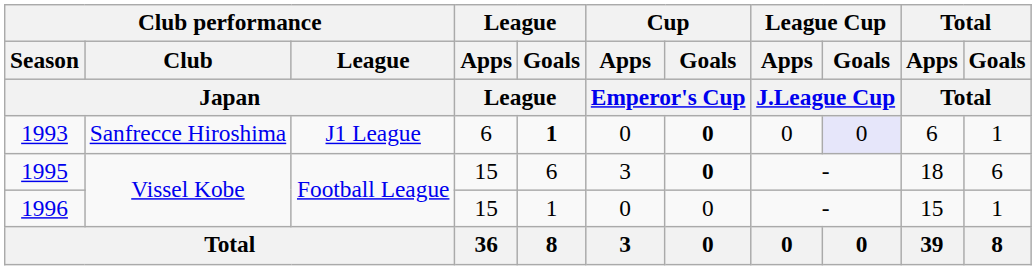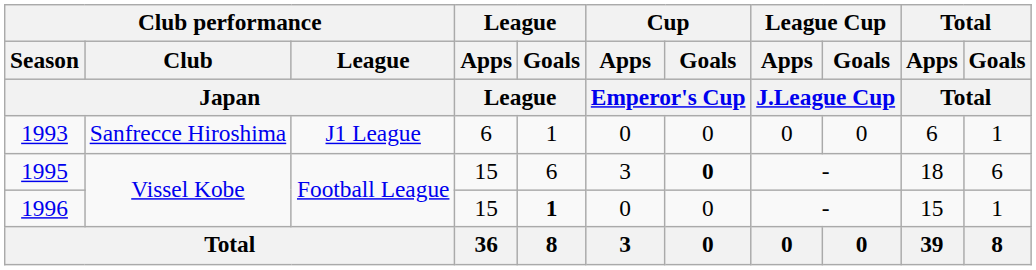(551, 134) bold -> (551, 134) normal
(708, 134) bold -> (708, 134) normal
(862, 134) lavender background -> (862, 134) no background
(551, 208) normal -> (551, 208) bold
